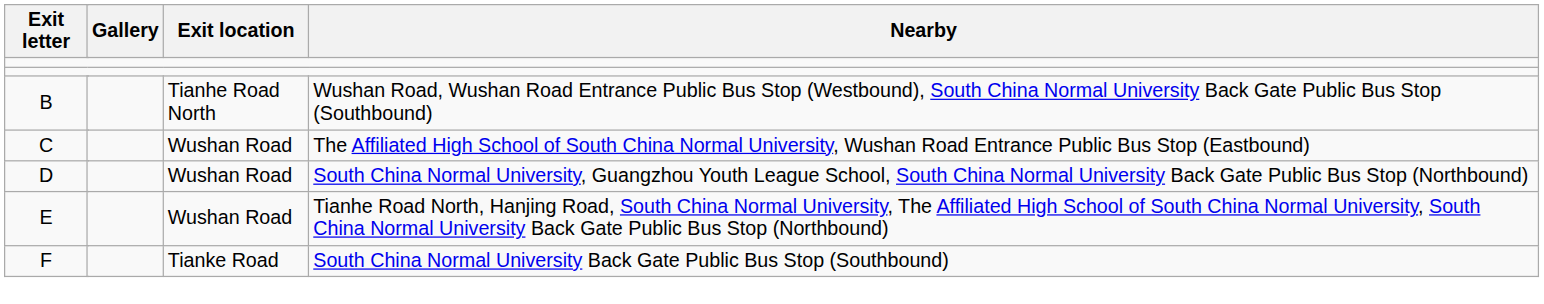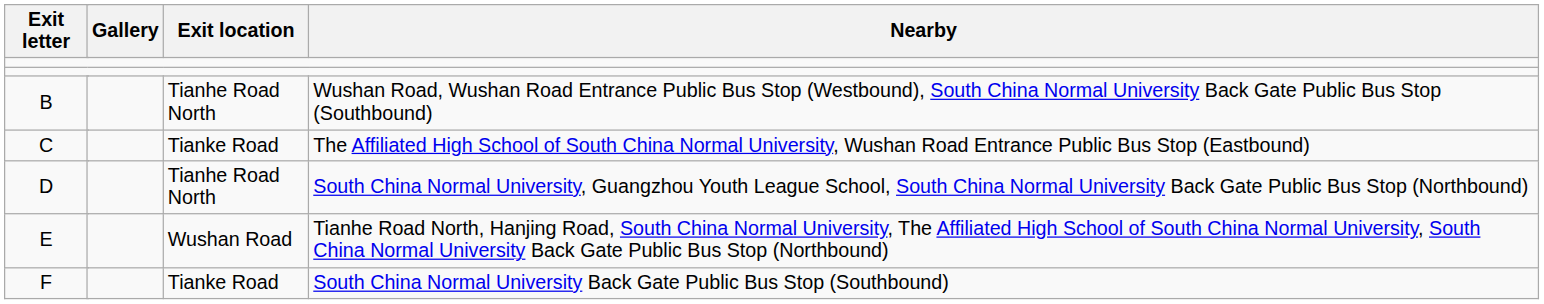(230, 144) Wushan Road -> (223, 144) Tianke Road
(230, 176) Wushan Road -> (224, 187) Tianhe Road North
